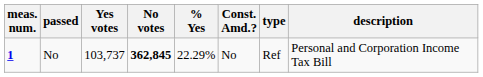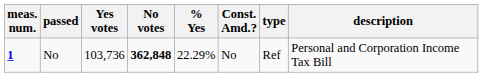(105, 55) 103,737 -> (105, 55) 103,736
(151, 55) 362,845 -> (151, 55) 362,848
